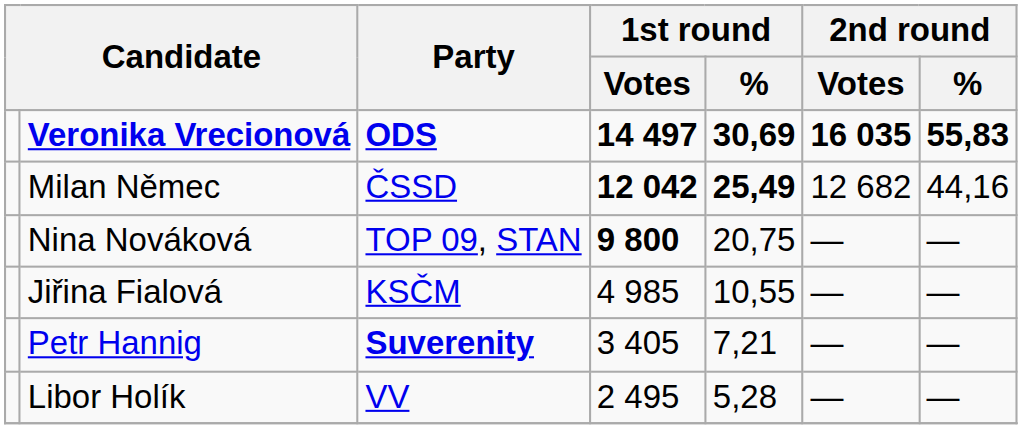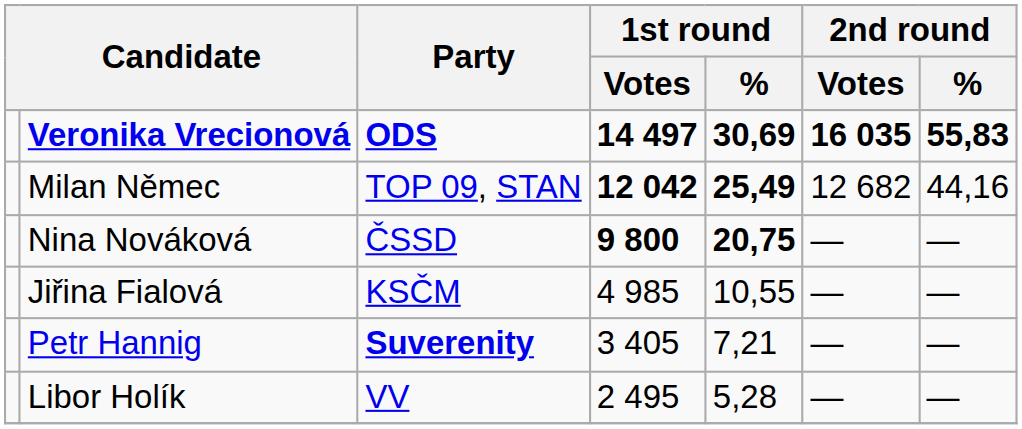(411, 187) ČSSD -> (474, 187) TOP 09, STAN
(474, 239) TOP 09, STAN -> (411, 239) ČSSD
(754, 239) normal -> (754, 239) bold
